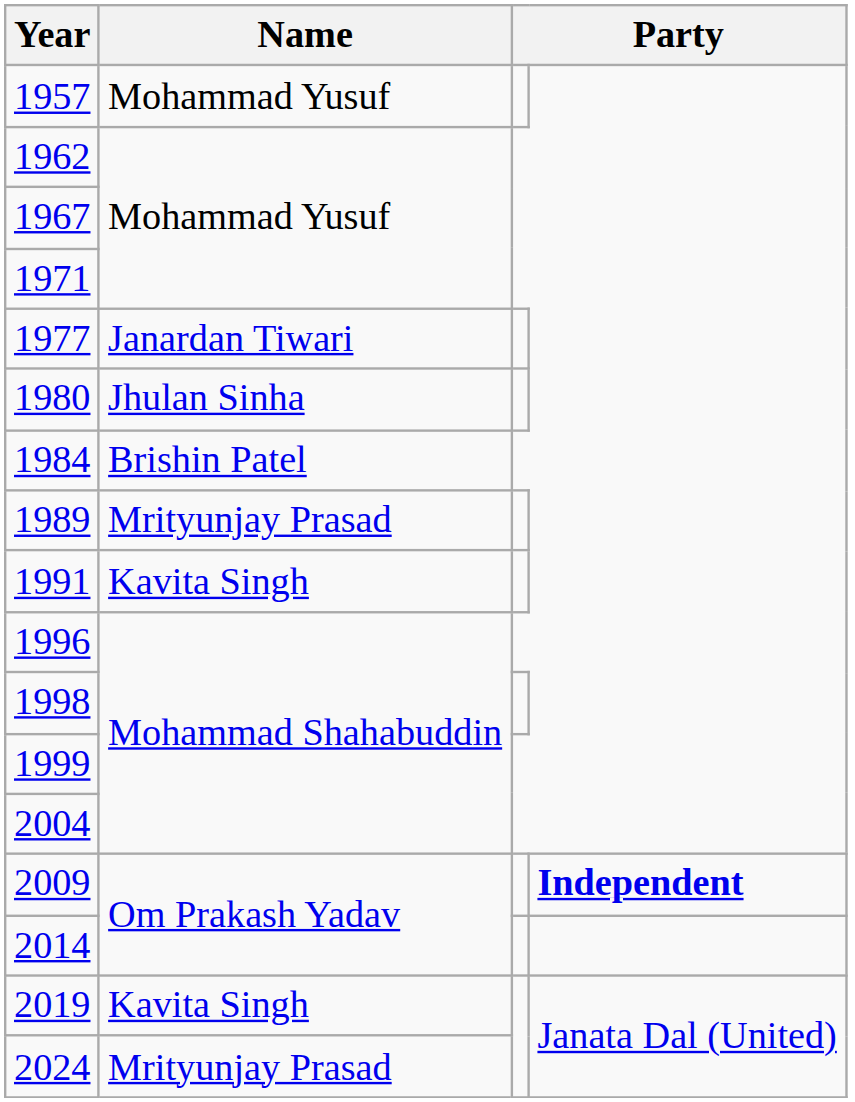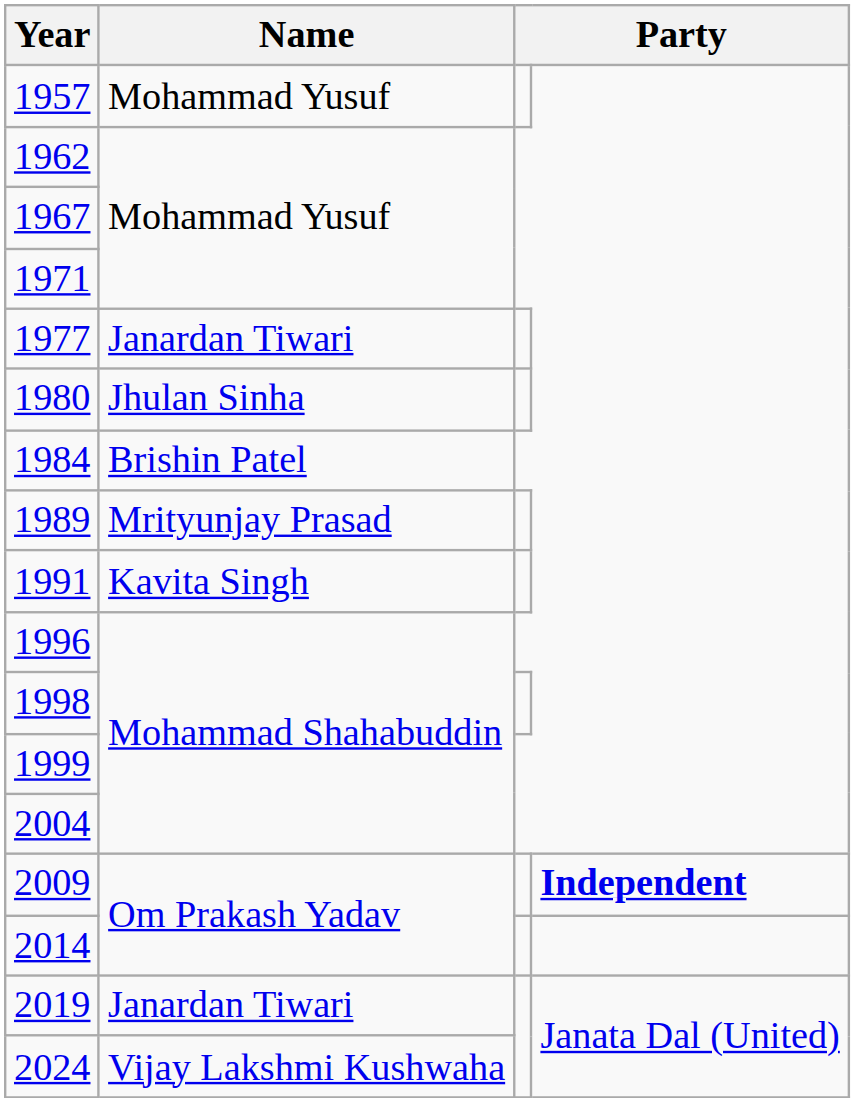(208, 1005) Kavita Singh -> (231, 1005) Janardan Tiwari
(250, 1065) Mrityunjay Prasad -> (307, 1065) Vijay Lakshmi Kushwaha
